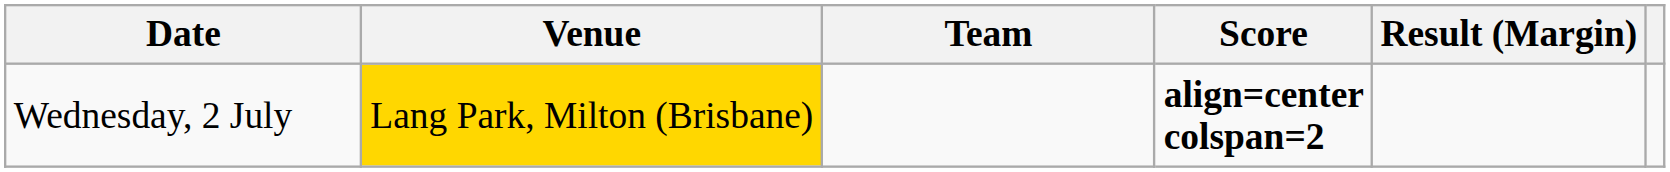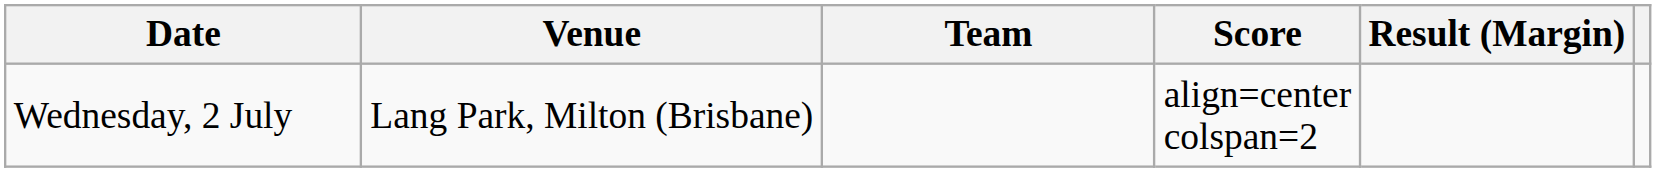(592, 114) gold background -> (592, 114) no background
(1263, 114) bold -> (1257, 114) normal
